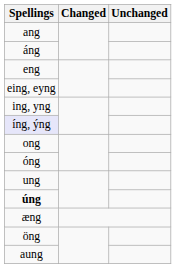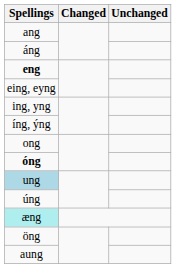(31, 69) normal -> (31, 69) bold
(31, 124) lavender background -> (31, 124) no background
(31, 161) normal -> (31, 161) bold
(31, 180) no background -> (31, 180) lightblue background
(31, 198) bold -> (31, 198) normal
(31, 217) no background -> (31, 217) paleturquoise background
